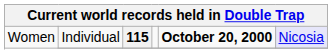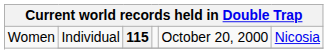(217, 37) bold -> (215, 37) normal
(301, 37) lavender background -> (297, 37) no background
